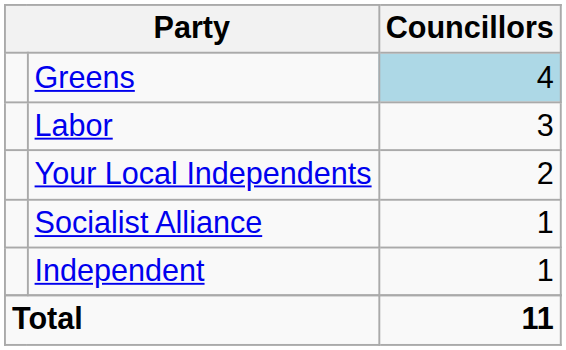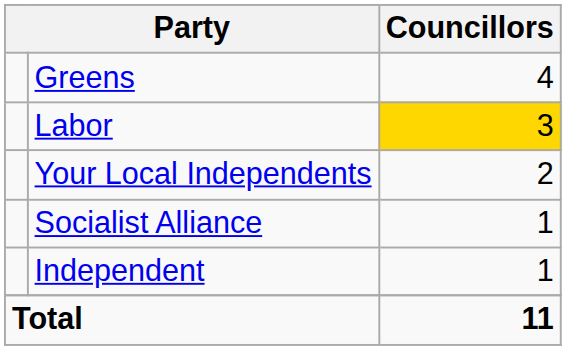(545, 77) lightblue background -> (545, 77) no background
(545, 125) no background -> (545, 125) gold background
